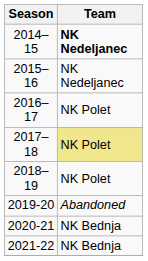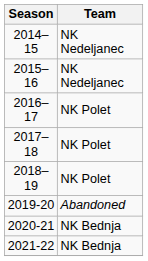(94, 41) bold -> (92, 41) normal
(85, 144) khaki background -> (85, 144) no background
